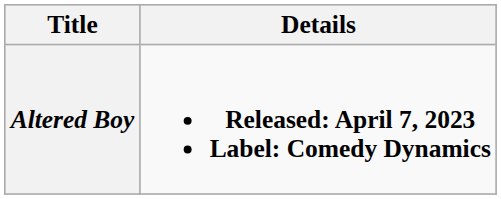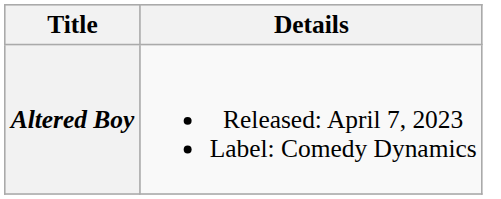(318, 134) bold -> (311, 134) normal
